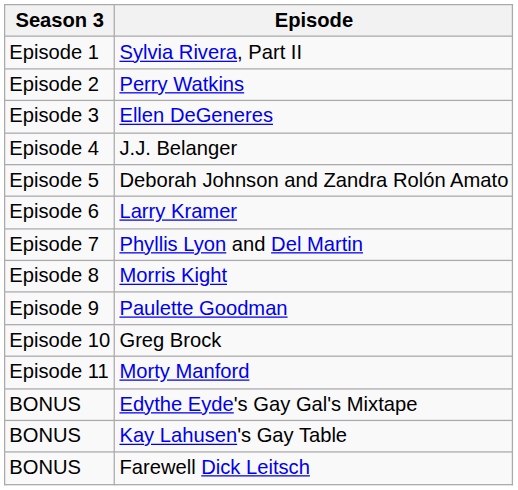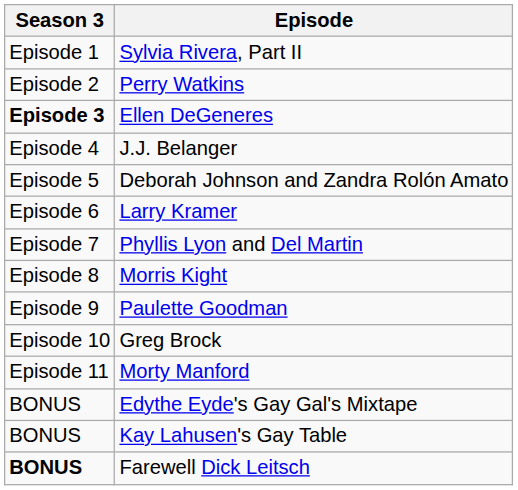(54, 116) normal -> (57, 116) bold
(45, 468) normal -> (46, 468) bold
